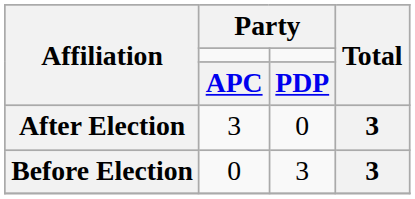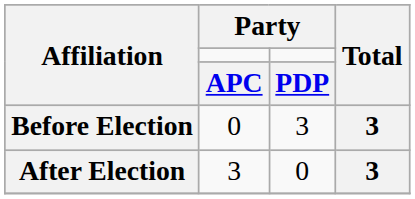rows swapped: (102, 170) <-> (102, 127)
